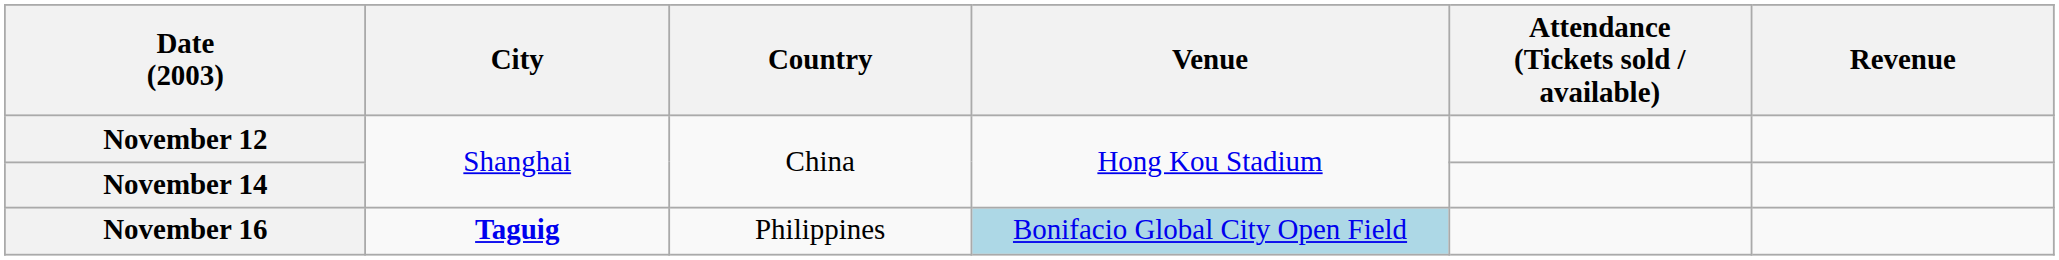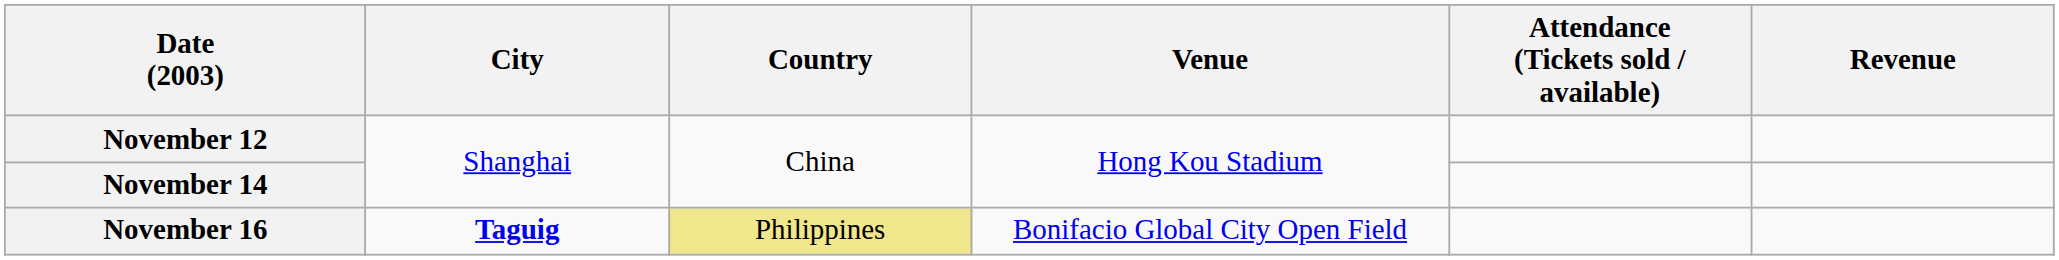(820, 230) no background -> (820, 230) khaki background
(1210, 230) lightblue background -> (1210, 230) no background
